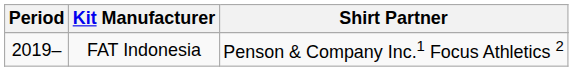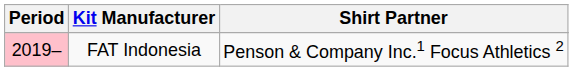(37, 49) no background -> (37, 49) pink background
